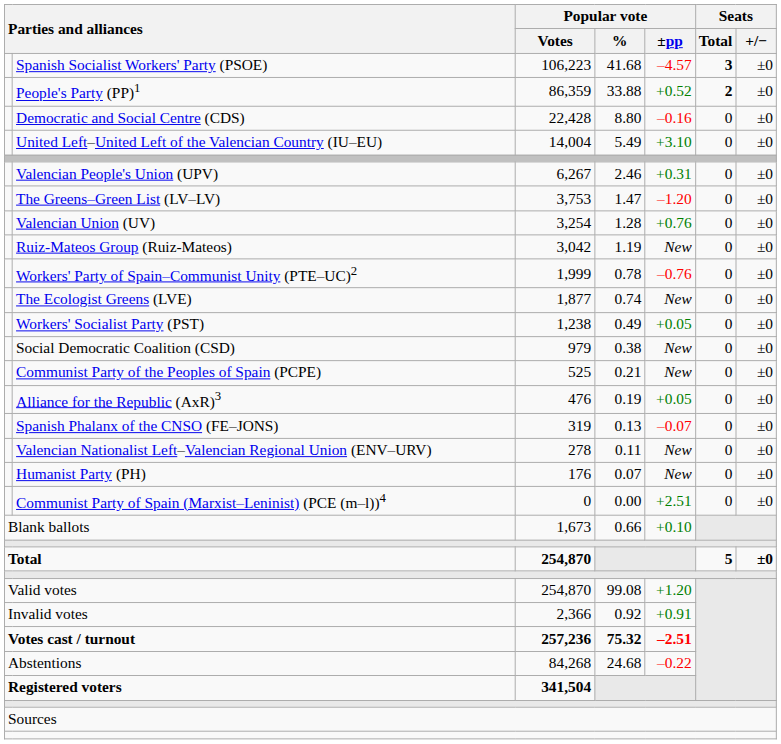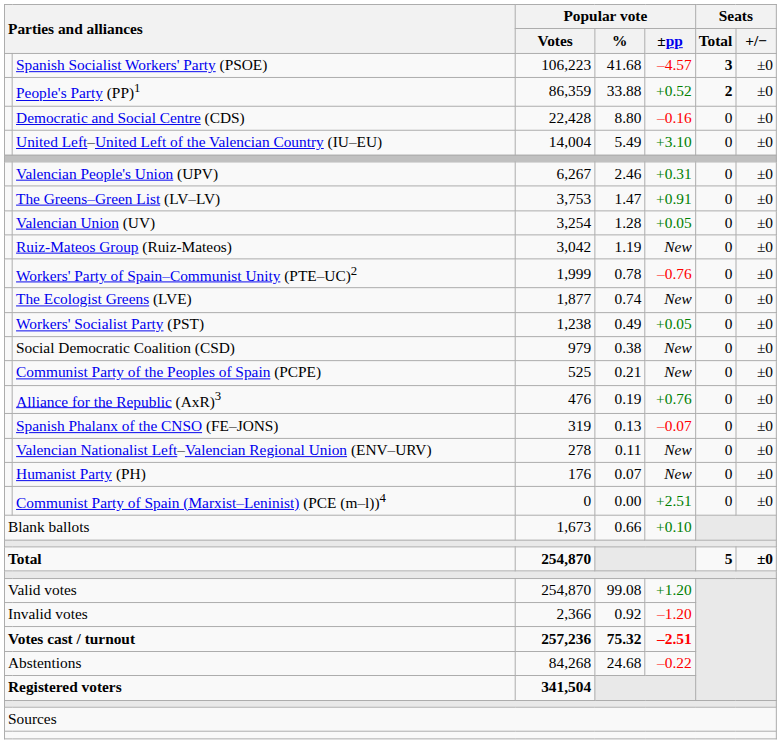(674, 198) –1.20 -> (674, 198) +0.91
(674, 222) +0.76 -> (674, 222) +0.05
(674, 399) +0.05 -> (674, 399) +0.76
(674, 614) +0.91 -> (674, 614) –1.20
